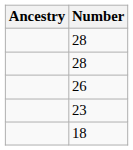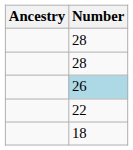(79, 86) no background -> (79, 86) lightblue background
(79, 110) 23 -> (79, 110) 22
